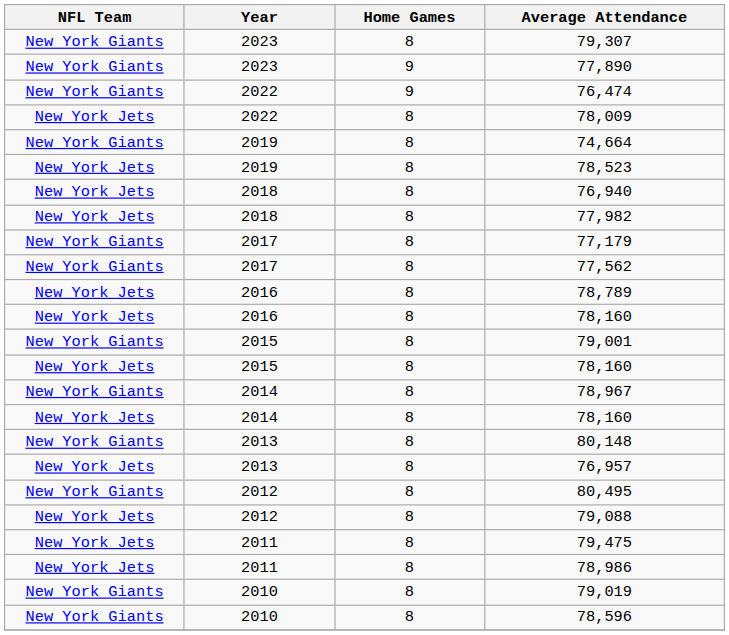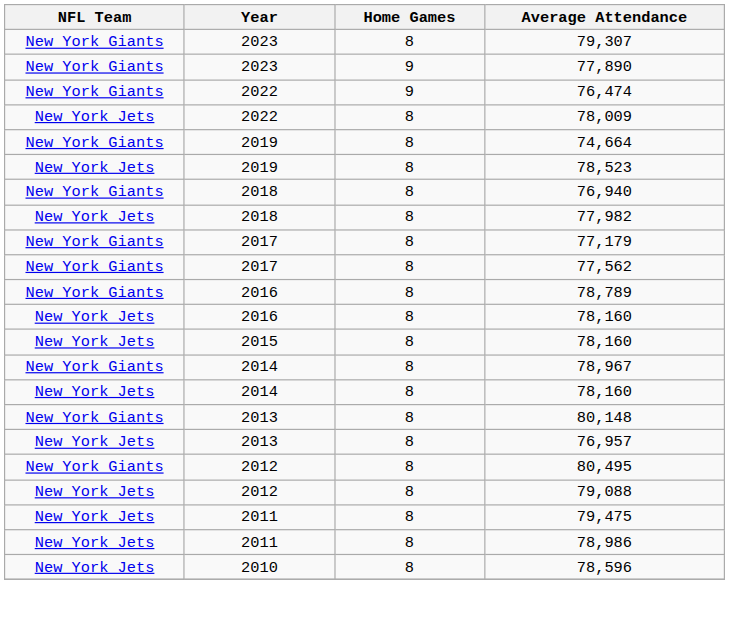(95, 192) New York Jets -> (95, 192) New York Giants
(95, 292) New York Jets -> (95, 292) New York Giants
- row: (259, 342)
- row: (259, 592)
(95, 617) New York Giants -> (95, 567) New York Jets
